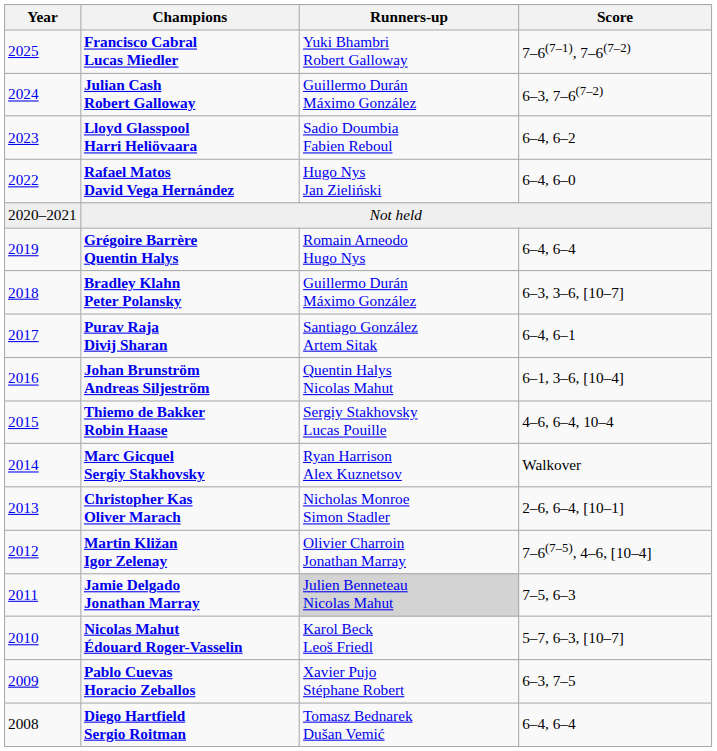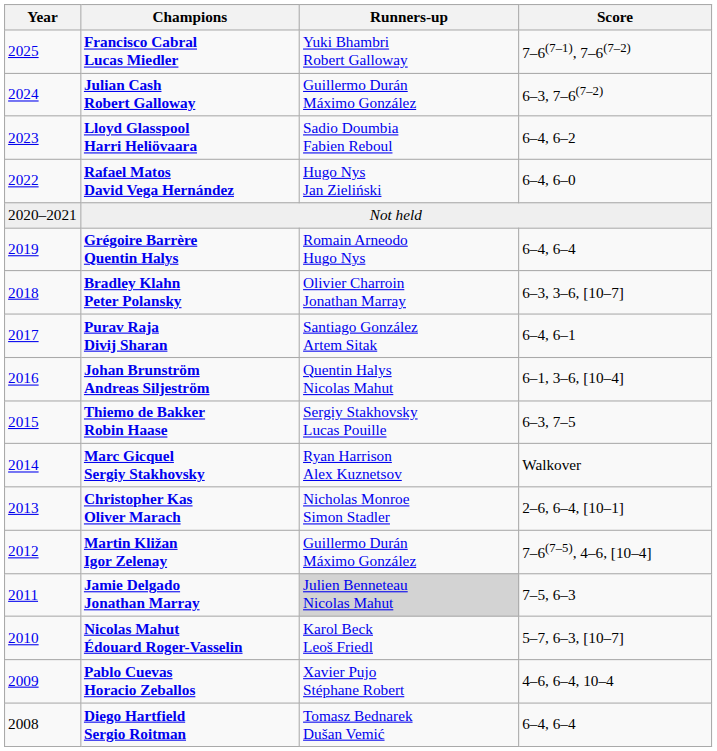(360, 292) Guillermo Durán Máximo González -> (355, 292) Olivier Charroin Jonathan Marray
(568, 422) 4–6, 6–4, 10–4 -> (549, 422) 6–3, 7–5
(355, 551) Olivier Charroin Jonathan Marray -> (360, 551) Guillermo Durán Máximo González
(549, 681) 6–3, 7–5 -> (568, 681) 4–6, 6–4, 10–4
